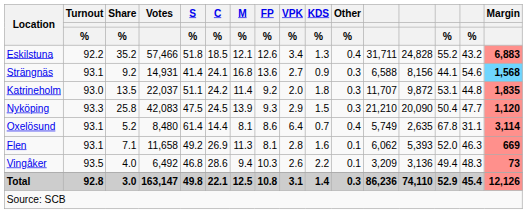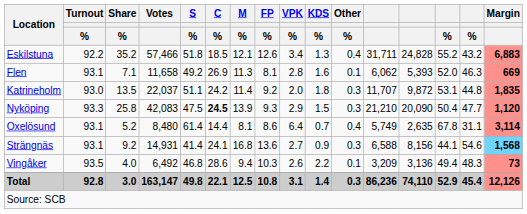rows swapped: (17, 145) <-> (30, 72)
(218, 109) normal -> (218, 109) bold
